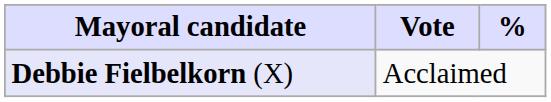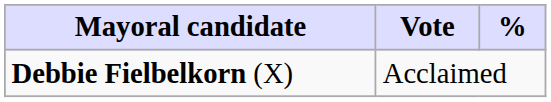(152, 72) lavender background -> (152, 72) no background
